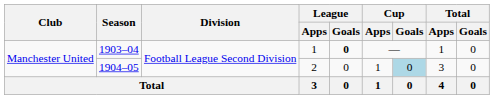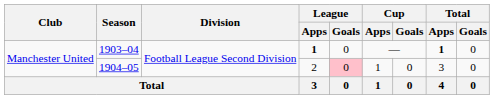(314, 49) normal -> (314, 49) bold
(346, 49) bold -> (346, 49) normal
(441, 49) normal -> (441, 49) bold
(346, 67) no background -> (346, 67) pink background
(409, 67) lightblue background -> (409, 67) no background
